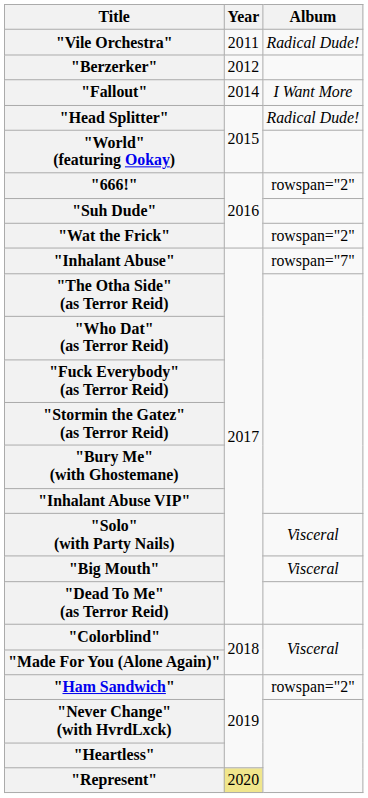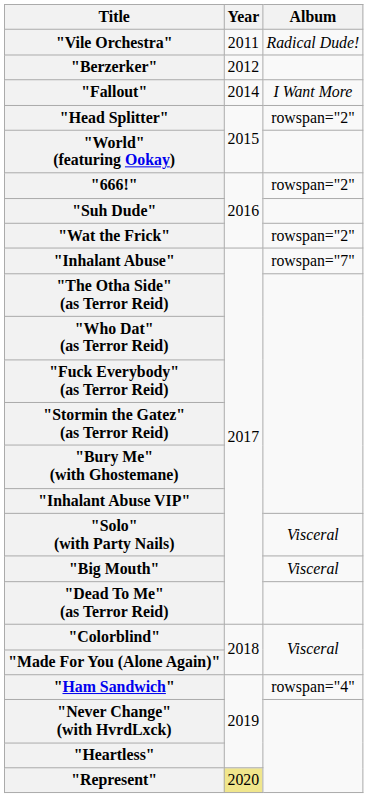(313, 117) Radical Dude! -> (313, 117) rowspan="2"
(313, 687) rowspan="2" -> (313, 687) rowspan="4"
